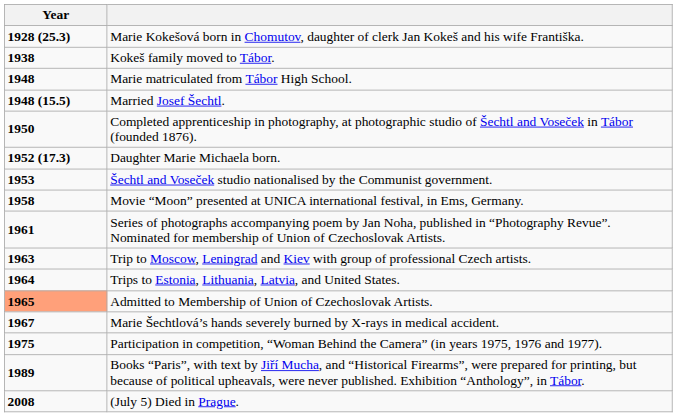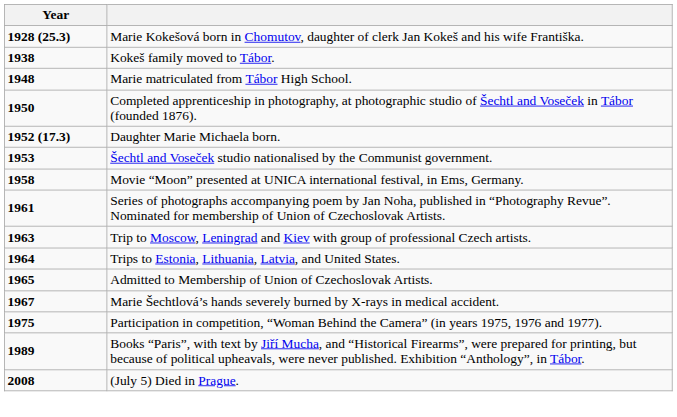- row: (167, 100)
(21, 301) lightsalmon background -> (21, 279) no background
